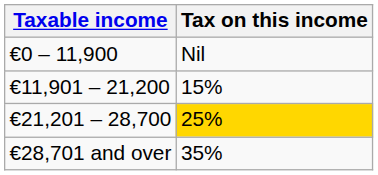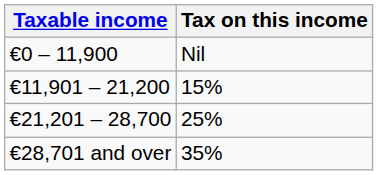(202, 119) gold background -> (202, 119) no background
